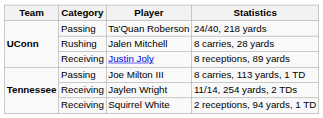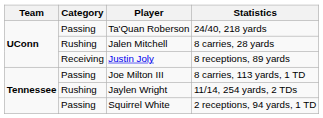(82, 90) Receiving -> (79, 90) Rushing
(82, 105) Receiving -> (78, 105) Passing
